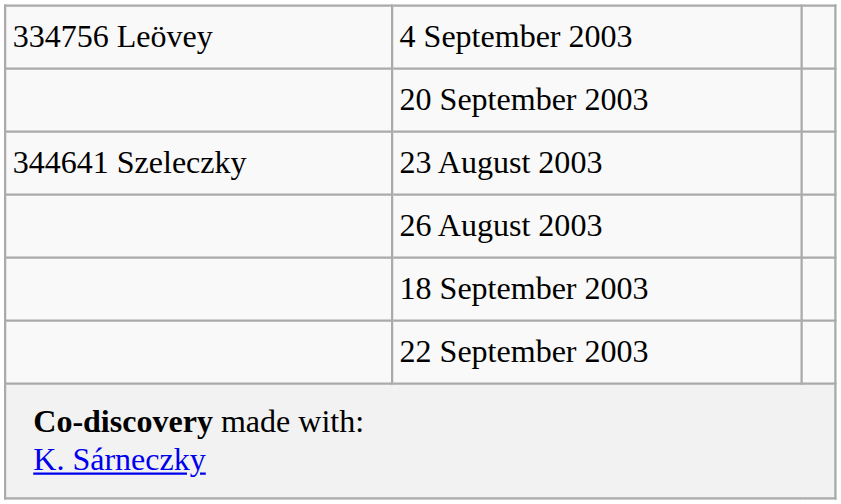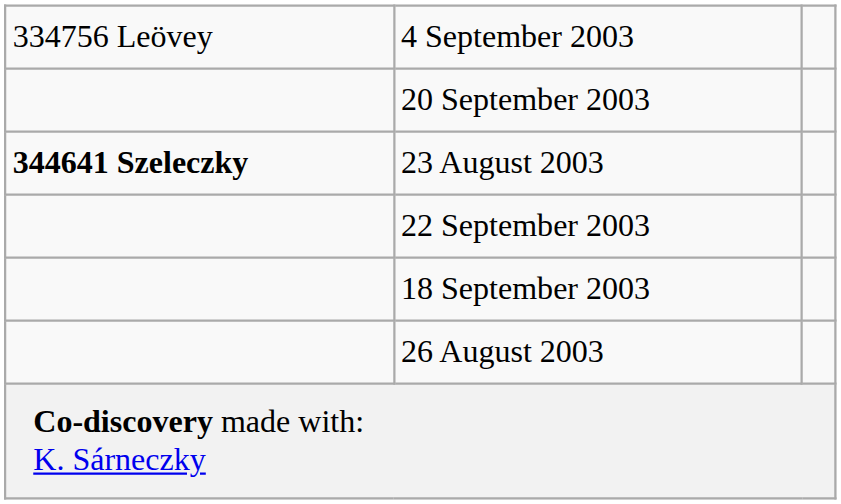(130, 163) normal -> (131, 163) bold
rows swapped: (524, 352) <-> (501, 226)
